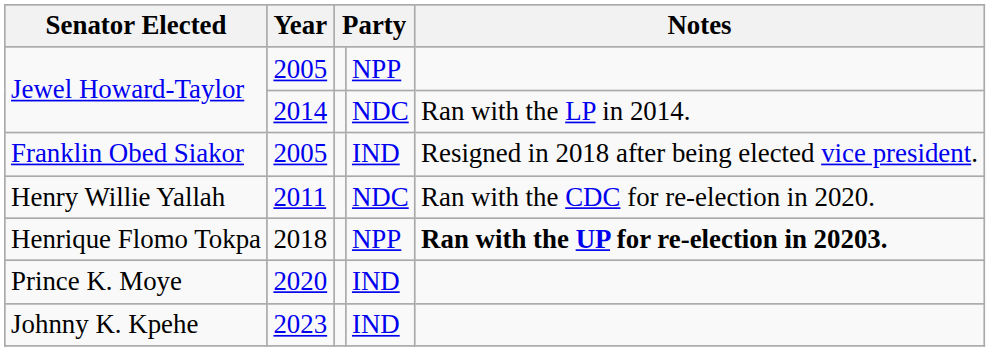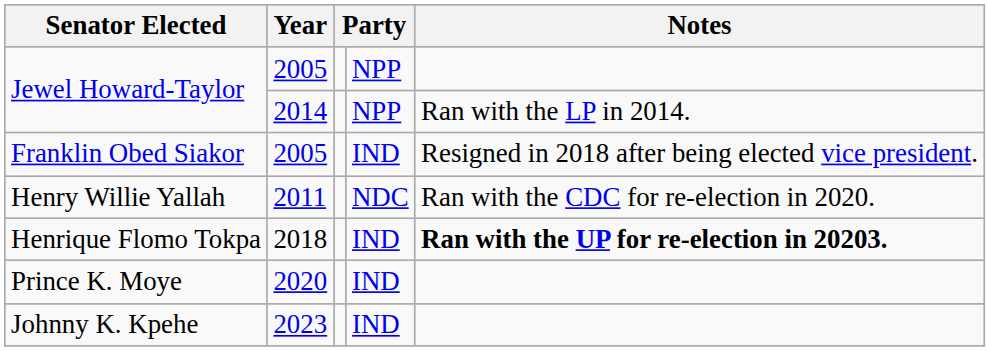(380, 111) NDC -> (377, 111) NPP
(377, 238) NPP -> (376, 238) IND
